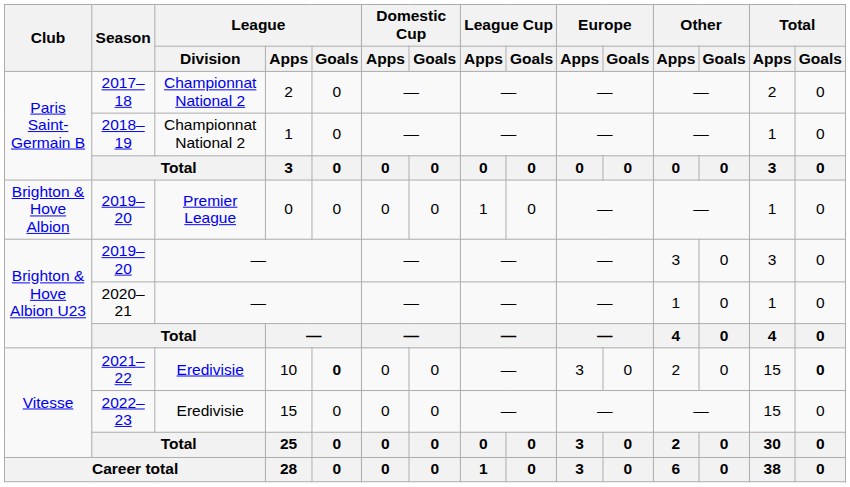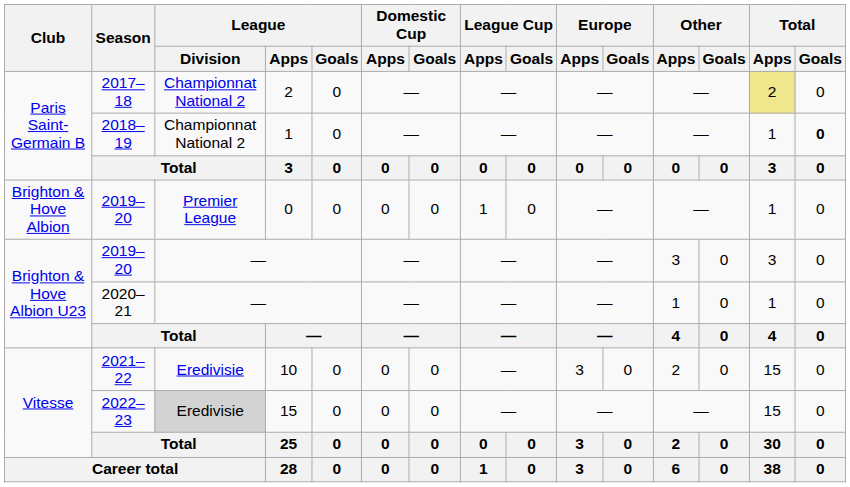(772, 92) no background -> (772, 92) khaki background
(820, 134) normal -> (820, 134) bold
(337, 369) bold -> (337, 369) normal
(820, 369) bold -> (820, 369) normal
(210, 411) no background -> (210, 411) lightgrey background
